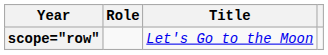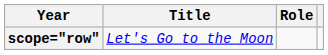columns swapped: (230, 16) <-> (123, 16)
